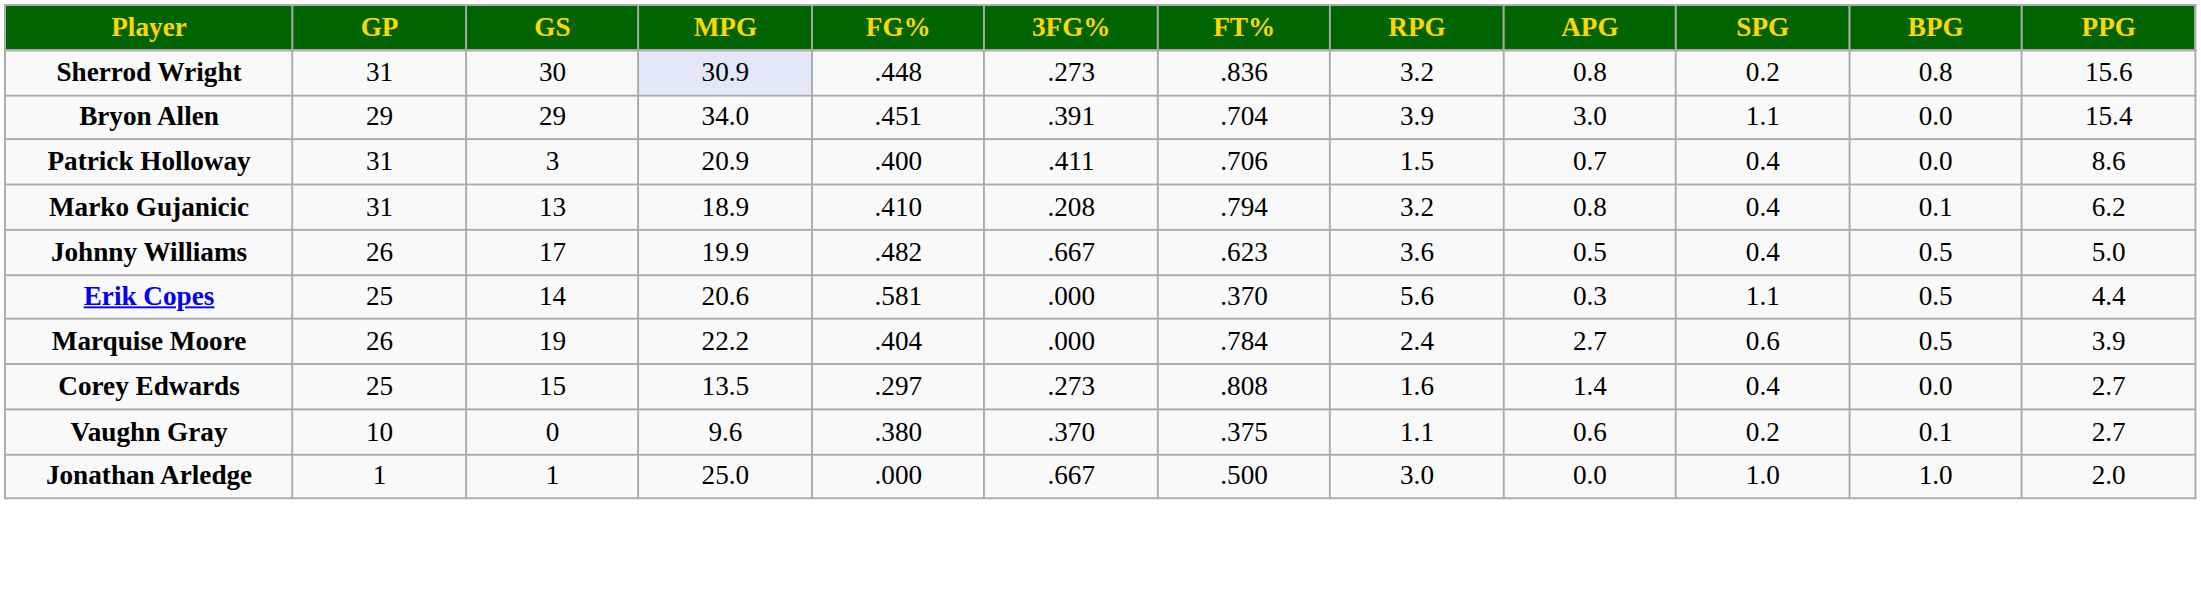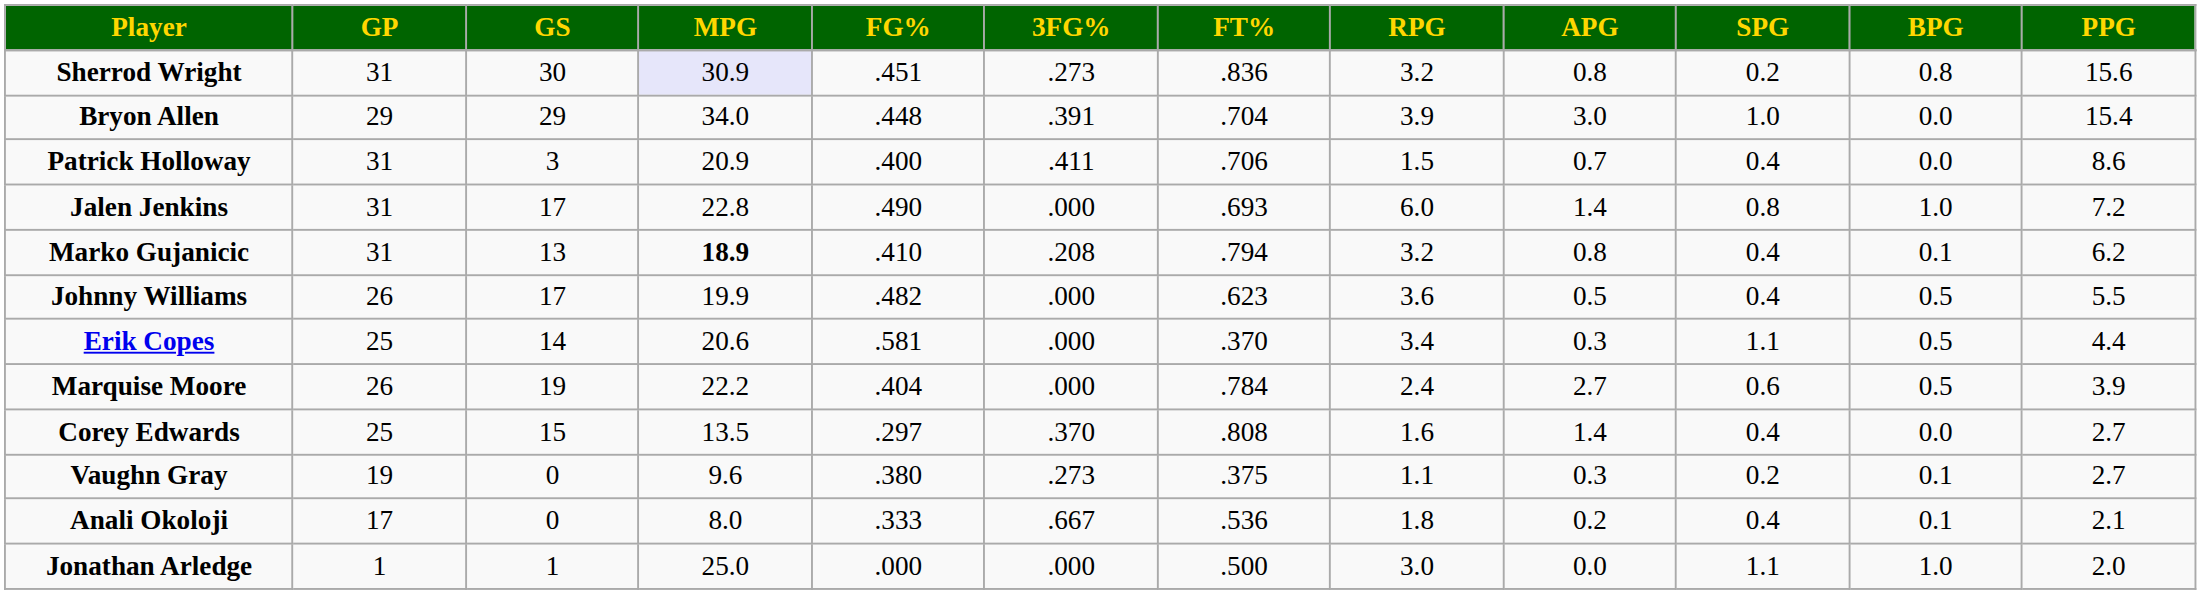(898, 72) .448 -> (898, 72) .451
(898, 117) .451 -> (898, 117) .448
(1763, 117) 1.1 -> (1763, 117) 1.0
+ row: (149, 206)
(725, 206) normal -> (725, 251) bold
(1071, 251) .667 -> (1071, 296) .000
(2109, 251) 5.0 -> (2109, 296) 5.5
(1417, 296) 5.6 -> (1417, 341) 3.4
(1071, 386) .273 -> (1071, 431) .370
(380, 431) 10 -> (380, 476) 19
(1071, 431) .370 -> (1071, 476) .273
(1590, 431) 0.6 -> (1590, 476) 0.3
+ row: (149, 521)
(1071, 476) .667 -> (1071, 565) .000
(1763, 476) 1.0 -> (1763, 565) 1.1
